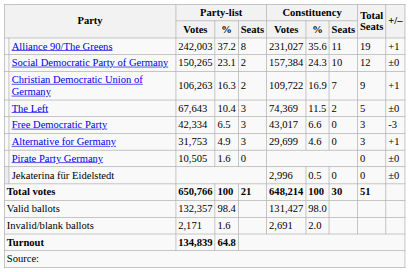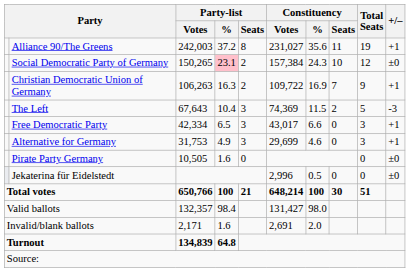(227, 63) no background -> (227, 63) pink background
(394, 108) ±0 -> (393, 108) -3
(393, 125) -3 -> (394, 125) +1
